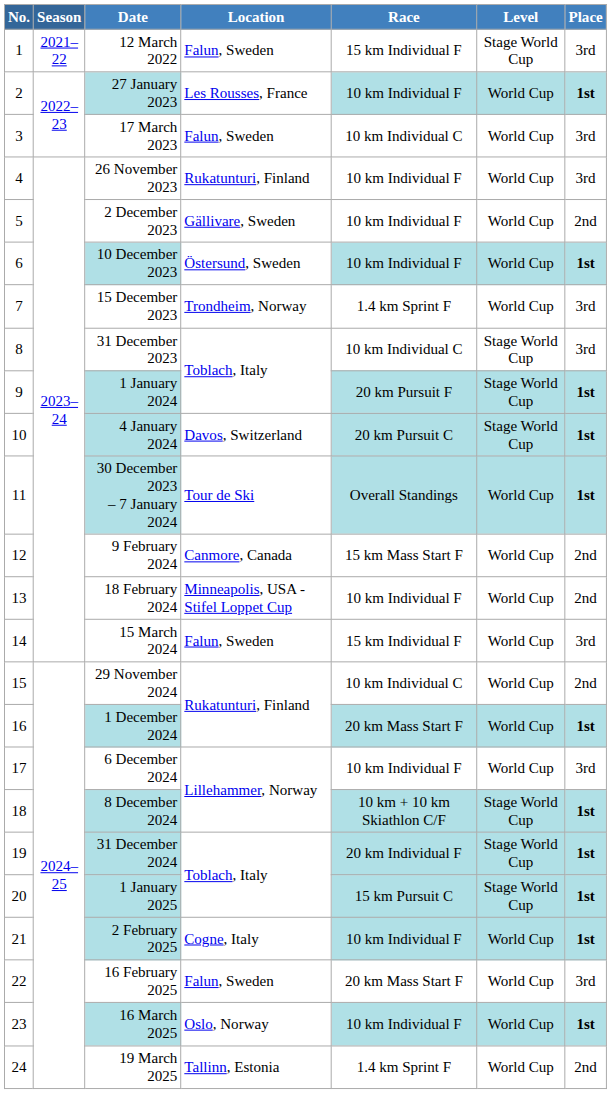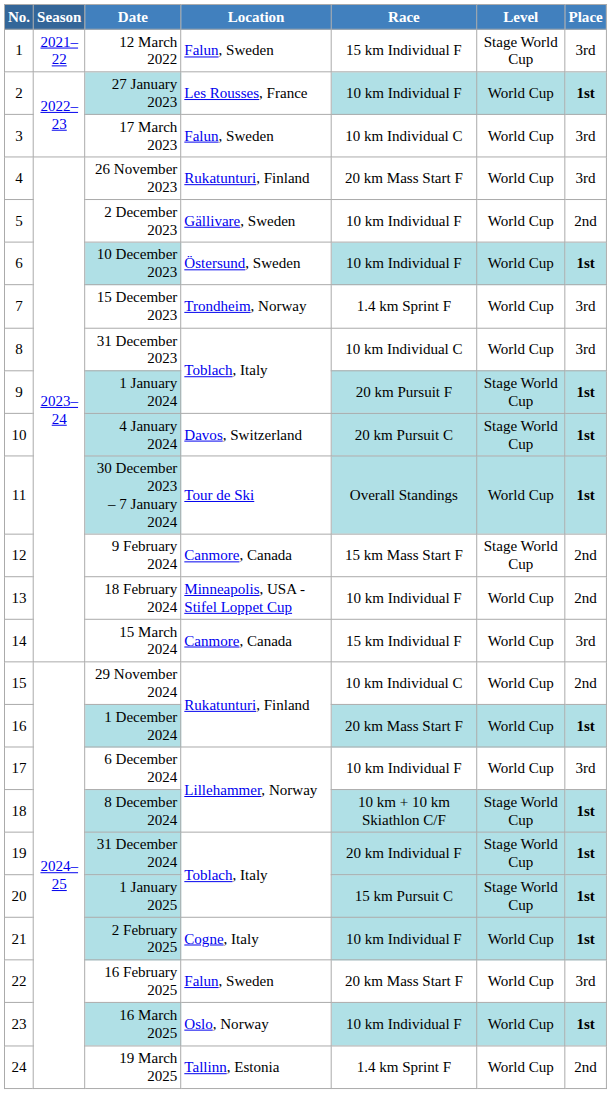(404, 178) 10 km Individual F -> (404, 178) 20 km Mass Start F
(521, 349) Stage World Cup -> (521, 349) World Cup
(521, 555) World Cup -> (521, 555) Stage World Cup
(229, 640) Falun, Sweden -> (238, 640) Canmore, Canada
